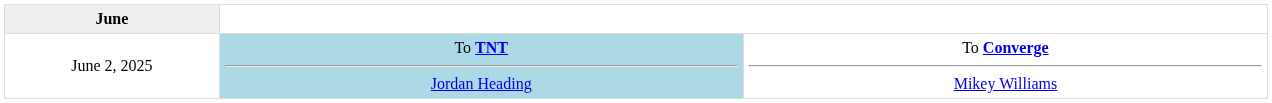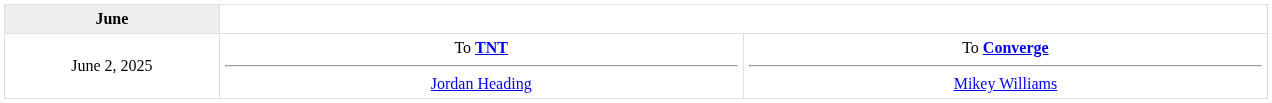(481, 66) lightblue background -> (481, 66) no background
